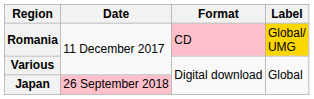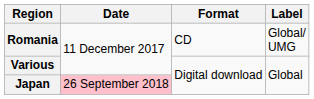(183, 39) pink background -> (183, 39) no background
(287, 39) gold background -> (287, 39) no background
